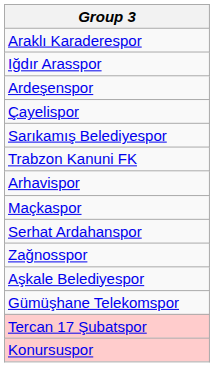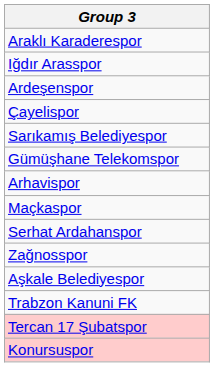(72, 160) Trabzon Kanuni FK -> (94, 160) Gümüşhane Telekomspor
(94, 302) Gümüşhane Telekomspor -> (72, 302) Trabzon Kanuni FK
